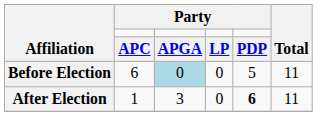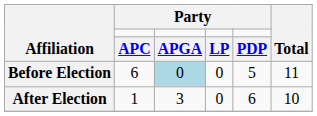(252, 98) bold -> (252, 98) normal
(291, 98) 11 -> (291, 98) 10
